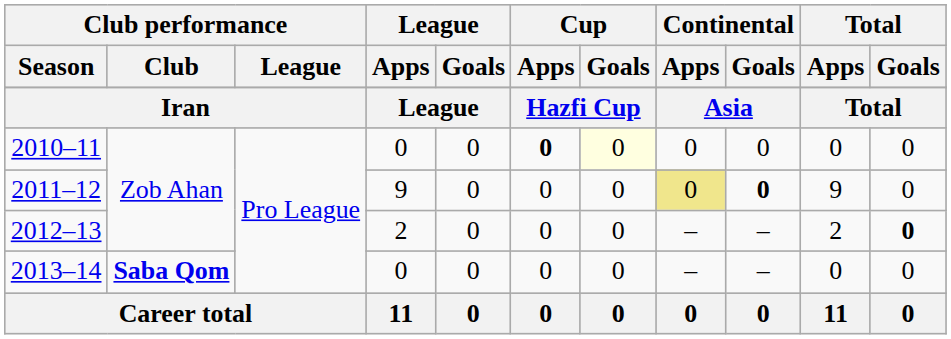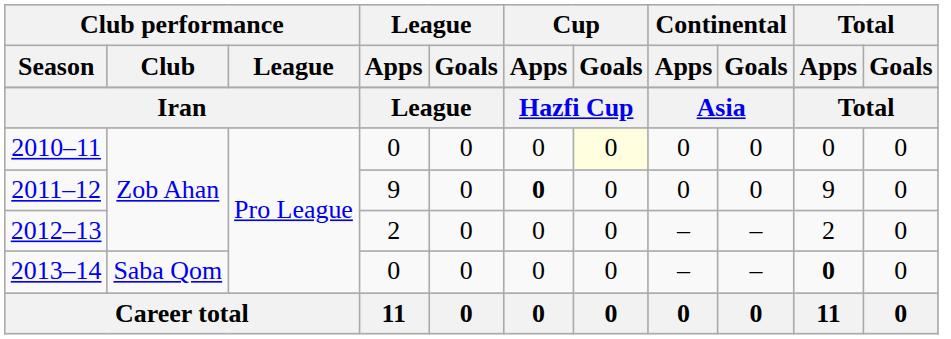(546, 148) bold -> (539, 148) normal
(546, 189) normal -> (539, 189) bold
(691, 189) khaki background -> (683, 189) no background
(763, 189) bold -> (756, 189) normal
(908, 230) bold -> (901, 230) normal
(171, 271) bold -> (168, 271) normal
(836, 271) normal -> (828, 271) bold
